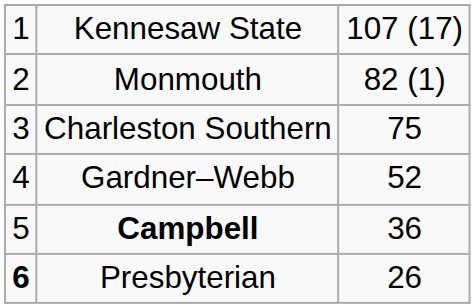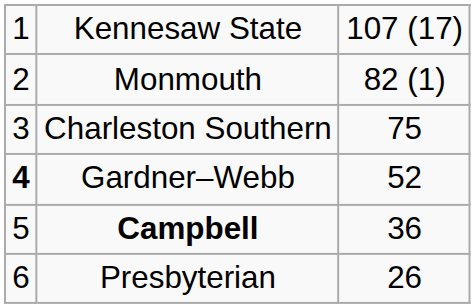(21, 178) normal -> (21, 178) bold
(21, 278) bold -> (21, 278) normal
